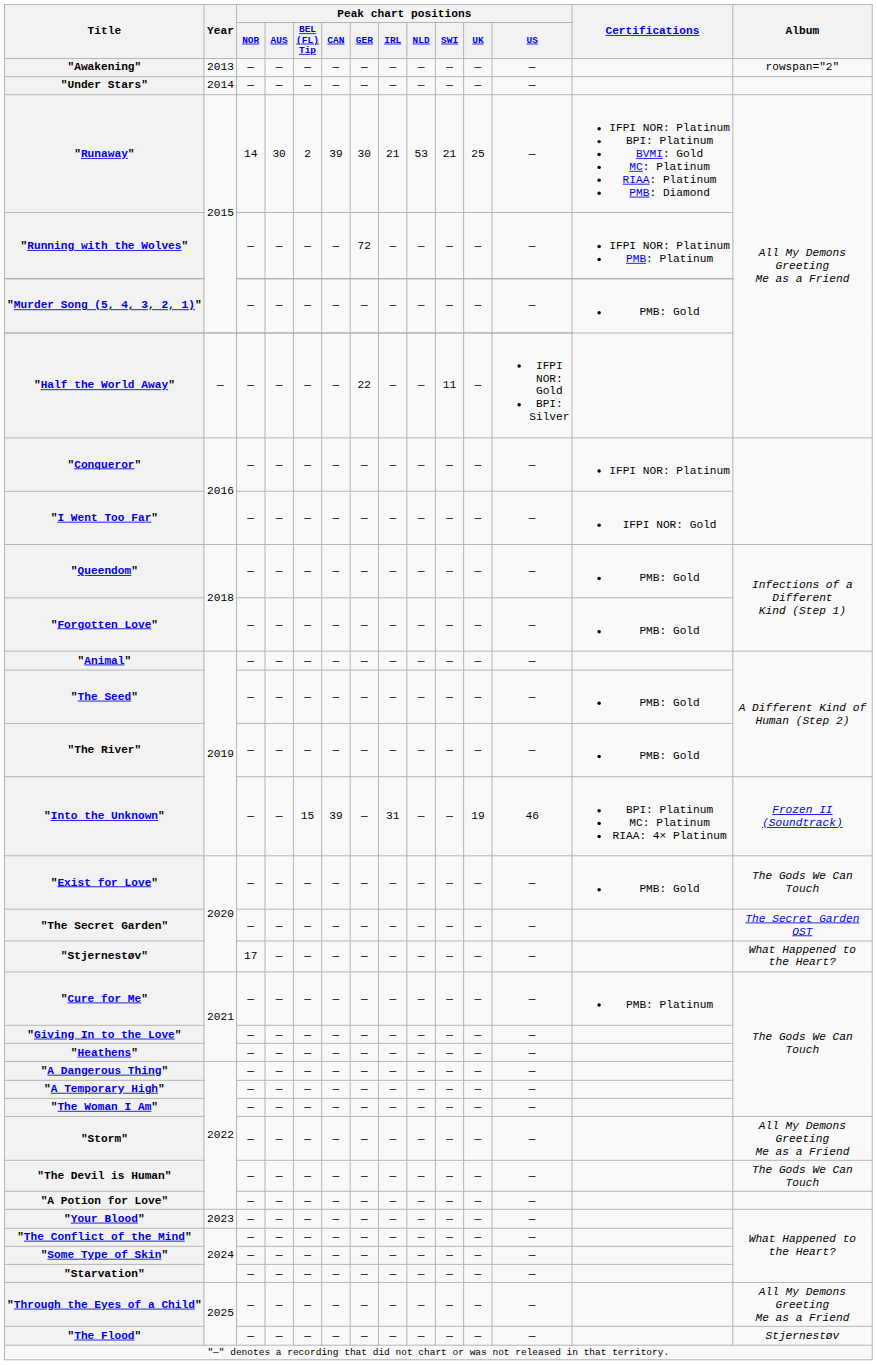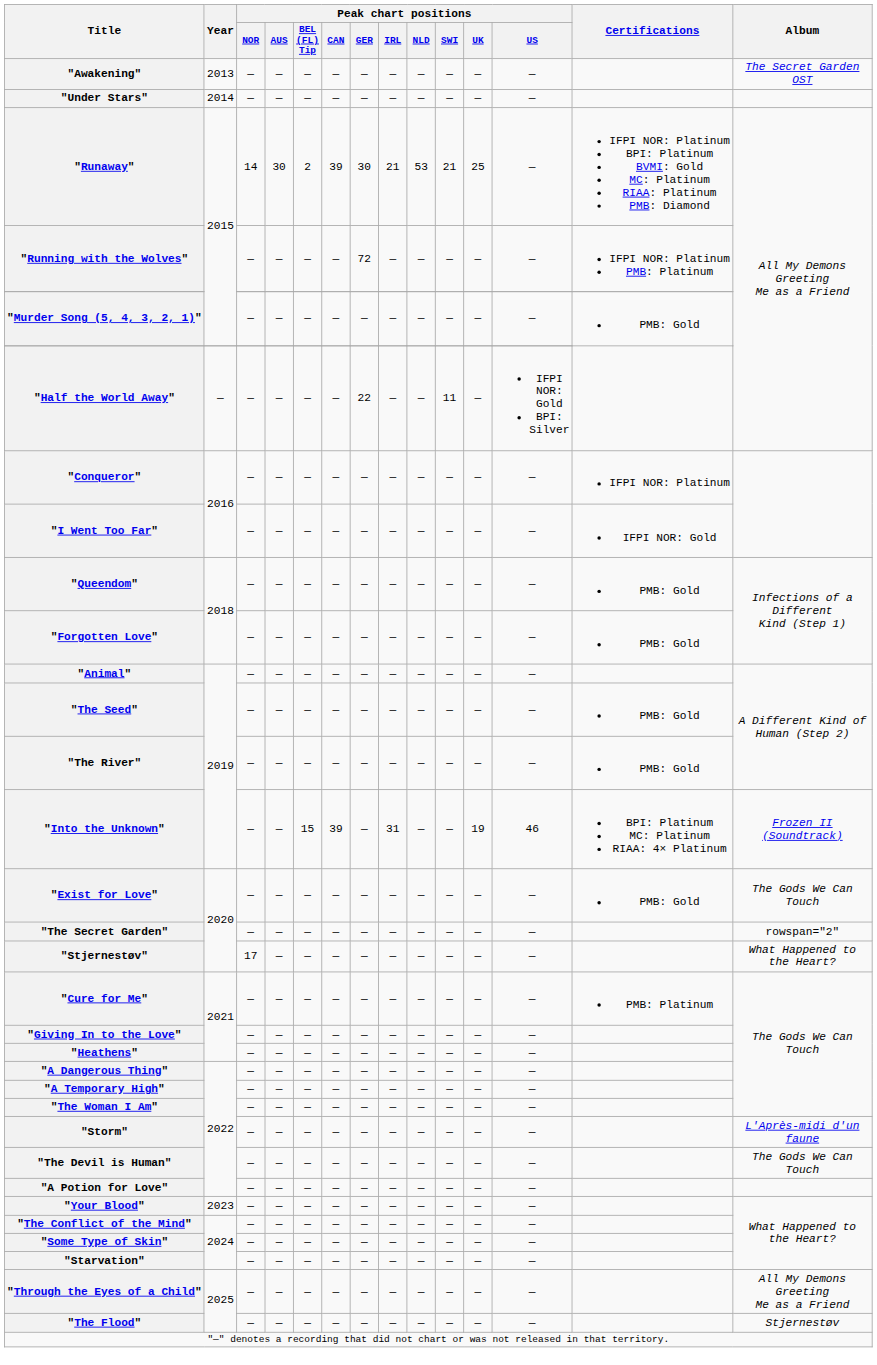(802, 67) rowspan="2" -> (802, 74) The Secret Garden OST
(802, 925) The Secret Garden OST -> (802, 932) rowspan="2"
(802, 1138) All My Demons Greeting Me as a Friend -> (802, 1132) L'Après-midi d'un faune
